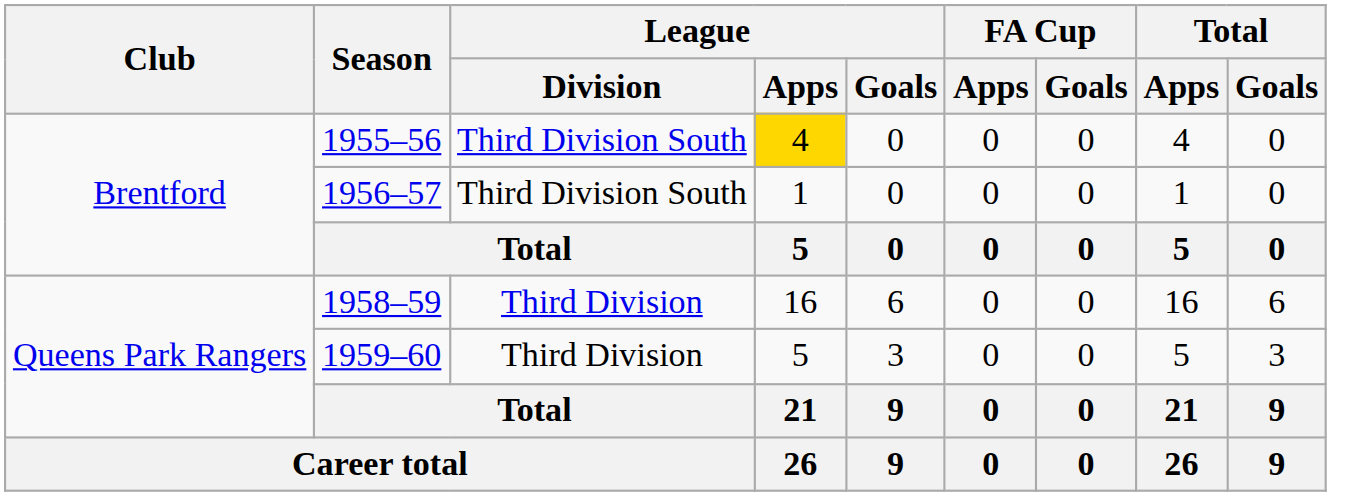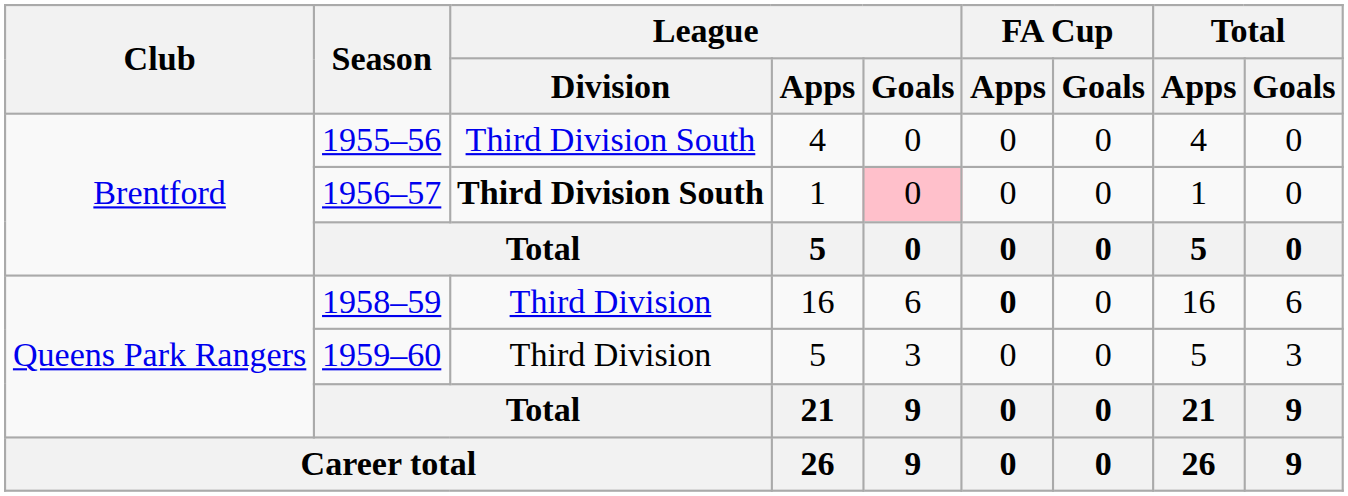(800, 139) gold background -> (817, 139) no background
(602, 193) normal -> (610, 193) bold
(896, 193) no background -> (913, 193) pink background
(991, 301) normal -> (1008, 301) bold
